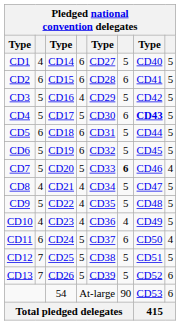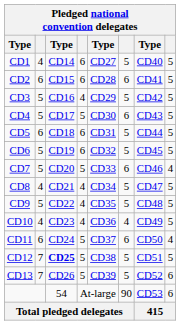(149, 115) bold -> (150, 115) normal
(126, 169) bold -> (126, 169) normal
(61, 258) normal -> (61, 258) bold
